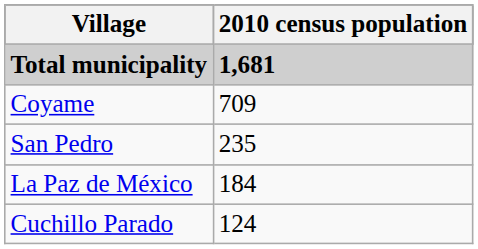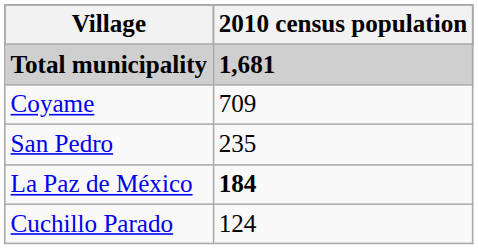(238, 183) normal -> (238, 183) bold
